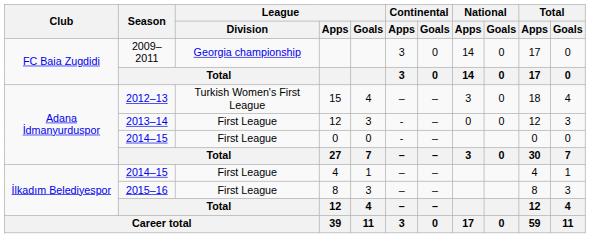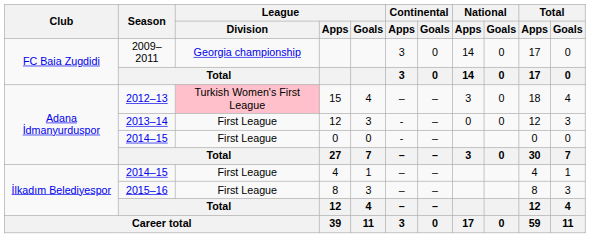(247, 99) no background -> (247, 99) pink background
